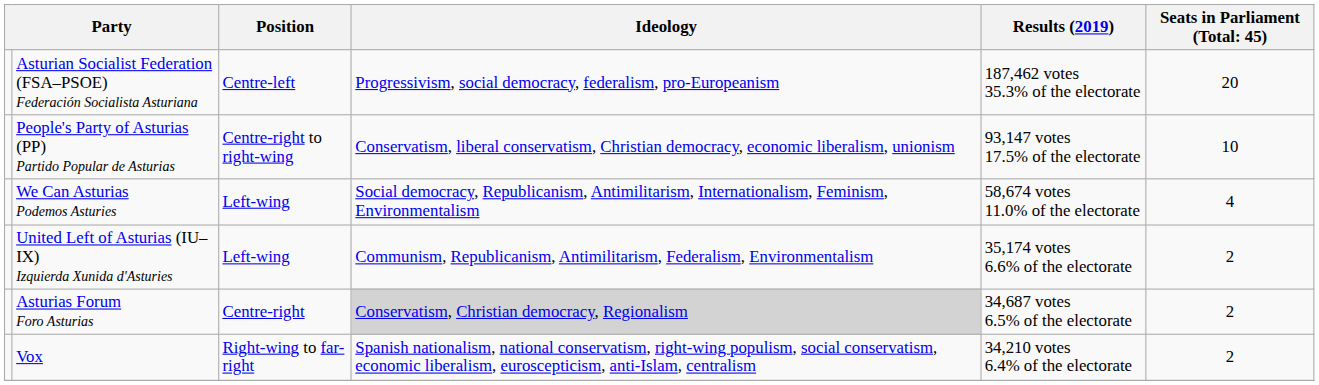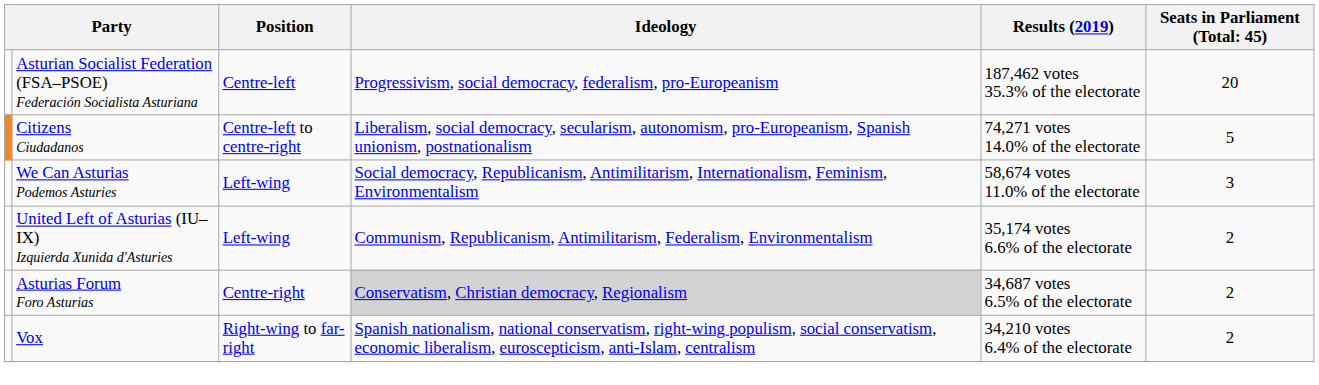- row: (102, 146)
+ row: (50, 137)
(1230, 201) 4 -> (1230, 182) 3
